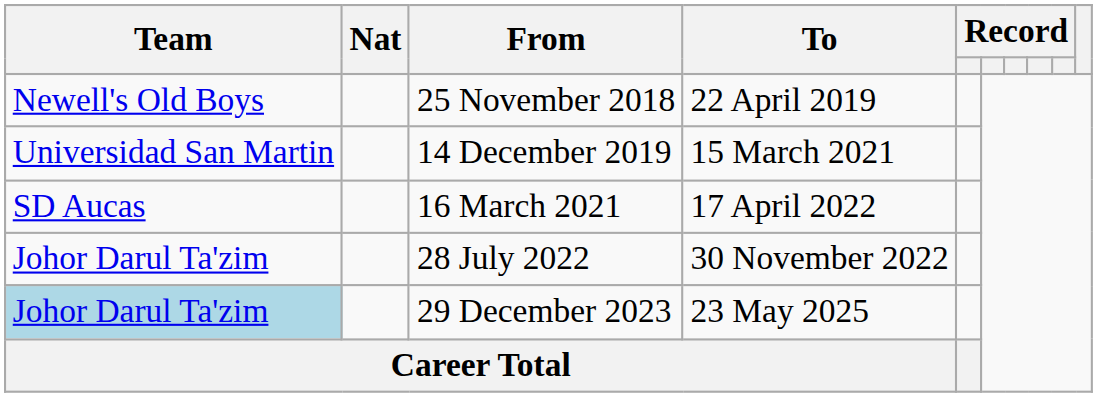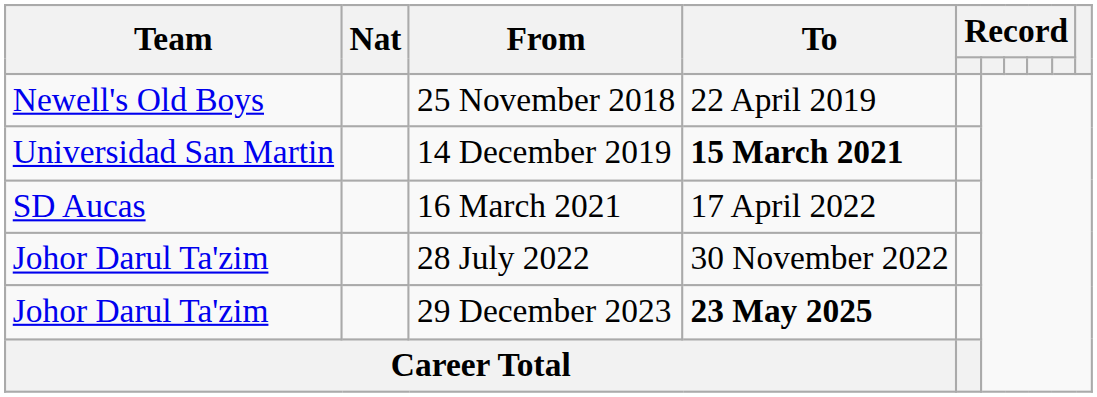(793, 152) normal -> (797, 152) bold
(141, 311) lightblue background -> (141, 311) no background
(780, 311) normal -> (782, 311) bold
